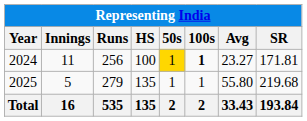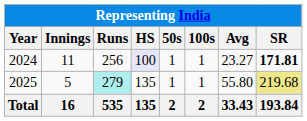(145, 60) no background -> (145, 60) lavender background
(172, 60) gold background -> (172, 60) no background
(202, 60) bold -> (202, 60) normal
(279, 60) normal -> (279, 60) bold
(113, 82) no background -> (113, 82) paleturquoise background
(279, 82) no background -> (279, 82) khaki background
